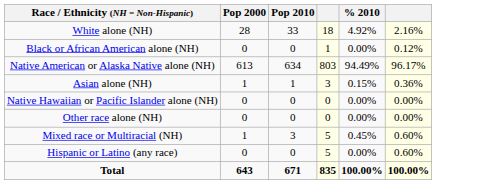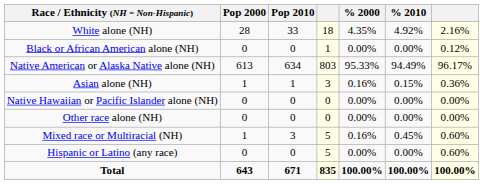+ column: (362, 13)
